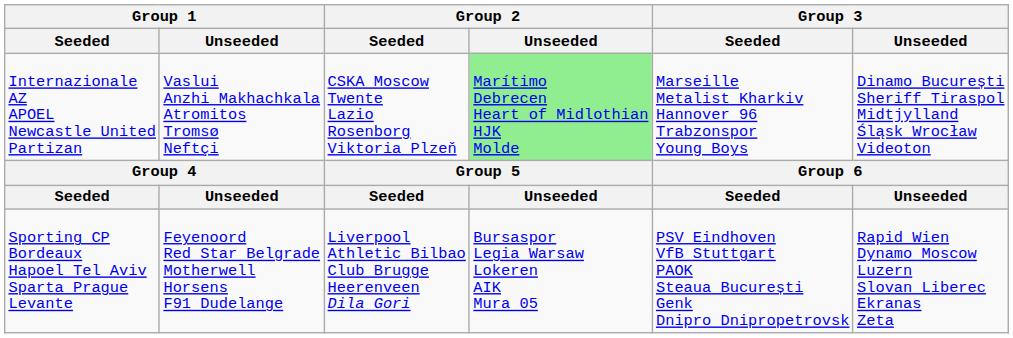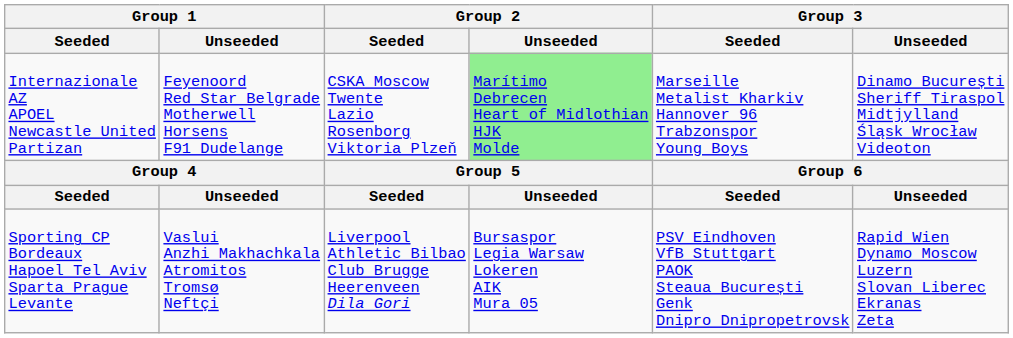(242, 115) Vaslui Anzhi Makhachkala Atromitos Tromsø Neftçi -> (242, 115) Feyenoord Red Star Belgrade Motherwell Horsens F91 Dudelange
(242, 271) Feyenoord Red Star Belgrade Motherwell Horsens F91 Dudelange -> (242, 271) Vaslui Anzhi Makhachkala Atromitos Tromsø Neftçi
